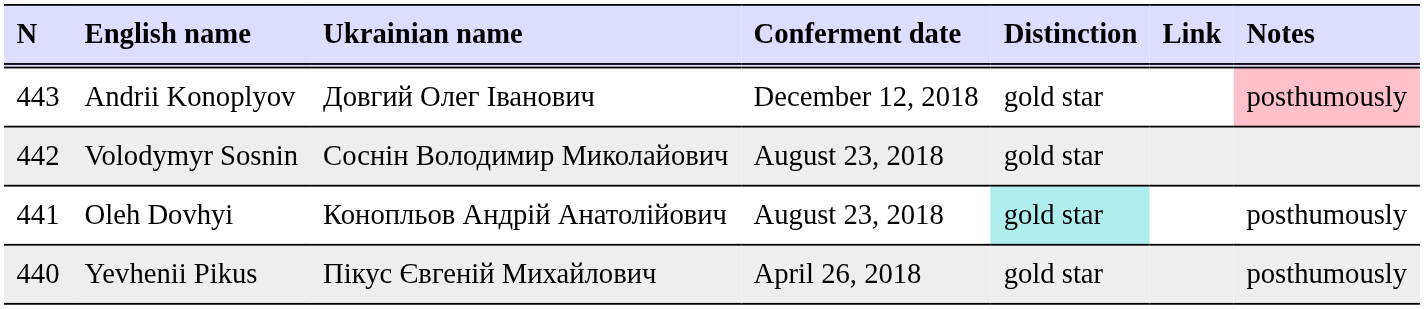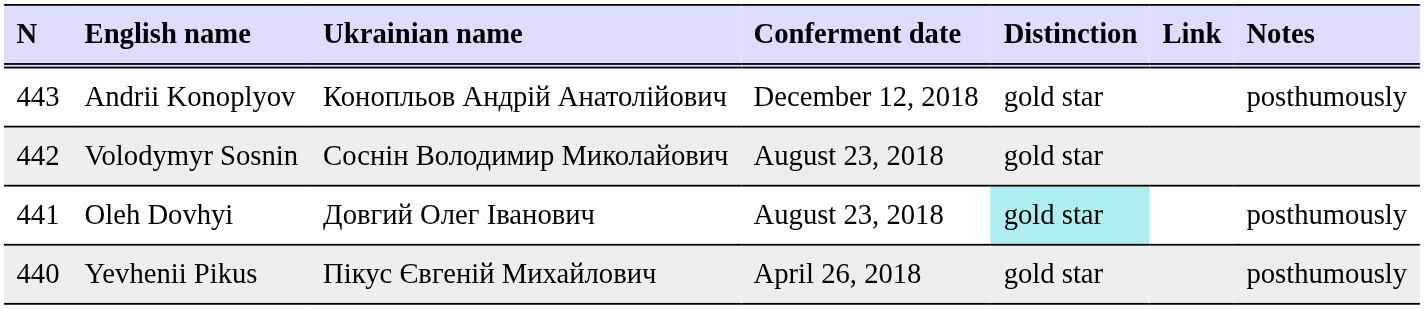(459, 96) Довгий Олег Іванович -> (525, 96) Конопльов Андрій Анатолійович
(1327, 96) pink background -> (1327, 96) no background
(525, 214) Конопльов Андрій Анатолійович -> (459, 214) Довгий Олег Іванович
